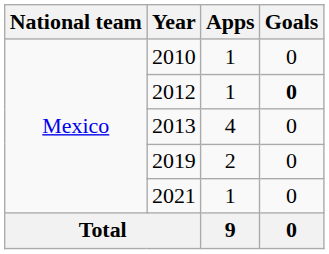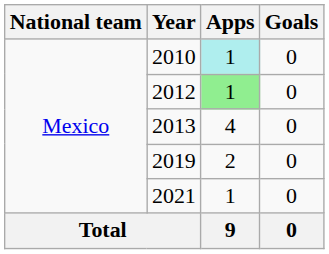(230, 56) no background -> (230, 56) paleturquoise background
(230, 91) no background -> (230, 91) lightgreen background
(292, 91) bold -> (292, 91) normal
